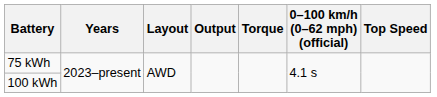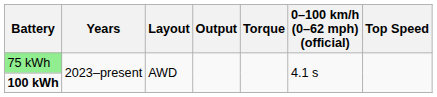(29, 63) no background -> (29, 63) lightgreen background
(32, 83) normal -> (33, 83) bold
